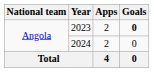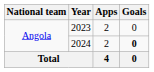(134, 28) bold -> (134, 28) normal
(134, 43) normal -> (134, 43) bold
